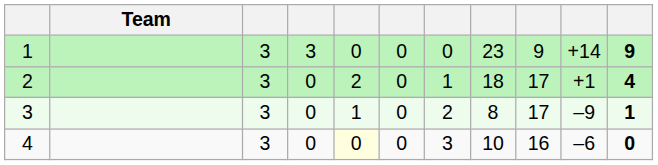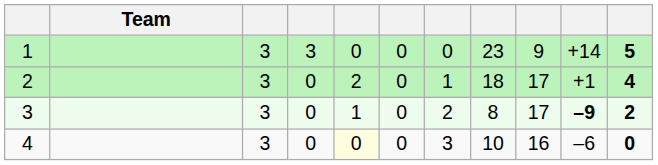(630, 50) 9 -> (630, 50) 5
(584, 112) normal -> (584, 112) bold
(630, 112) 1 -> (630, 112) 2
